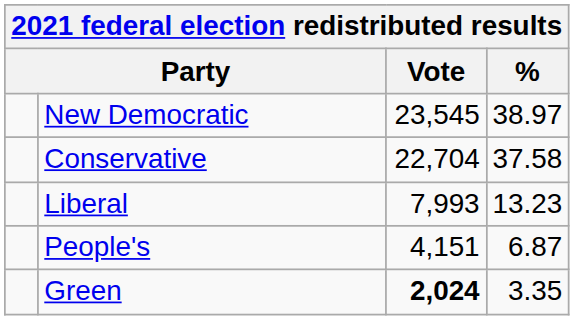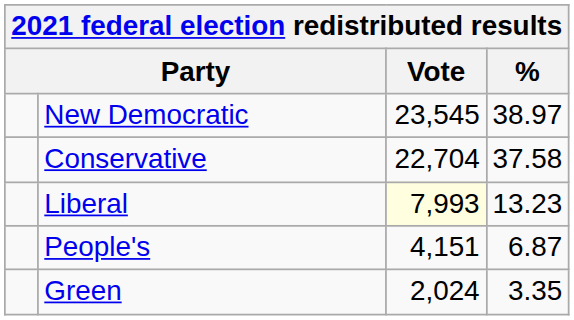(445, 203) no background -> (445, 203) lightyellow background
(445, 291) bold -> (445, 291) normal
